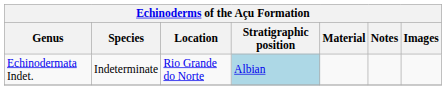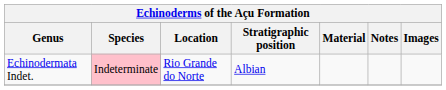(126, 69) no background -> (126, 69) pink background
(250, 69) lightblue background -> (250, 69) no background
